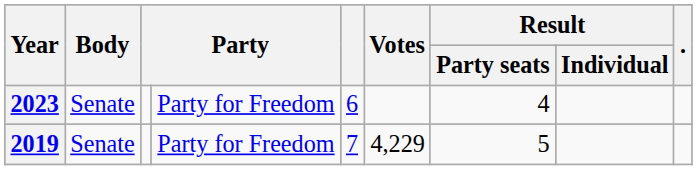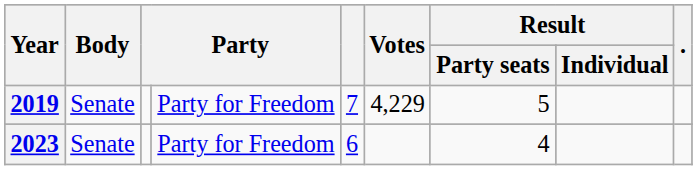rows swapped: (35, 144) <-> (35, 104)
